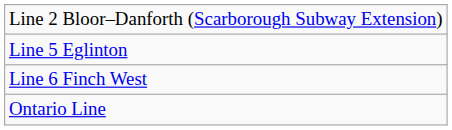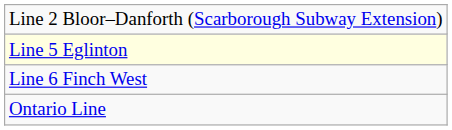(68, 49) no background -> (68, 49) lightyellow background
